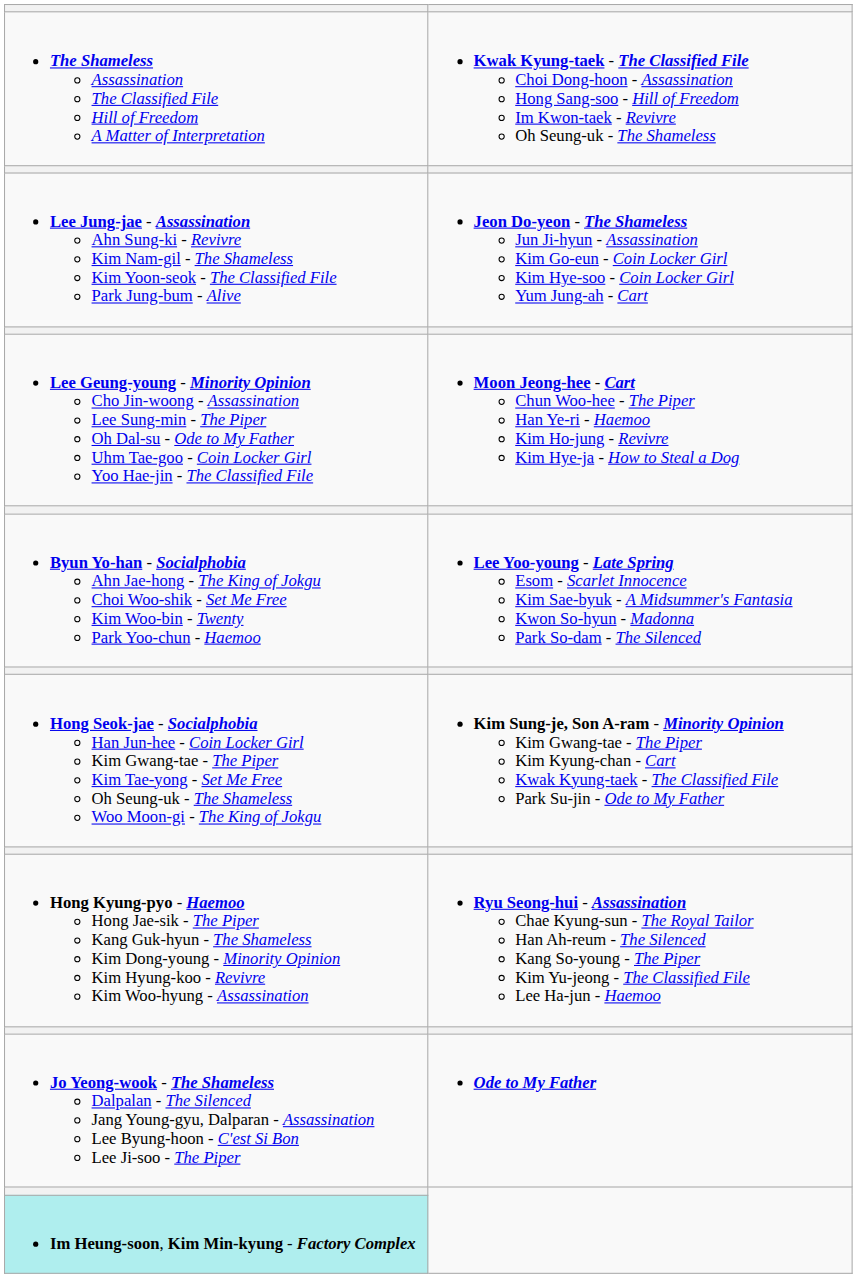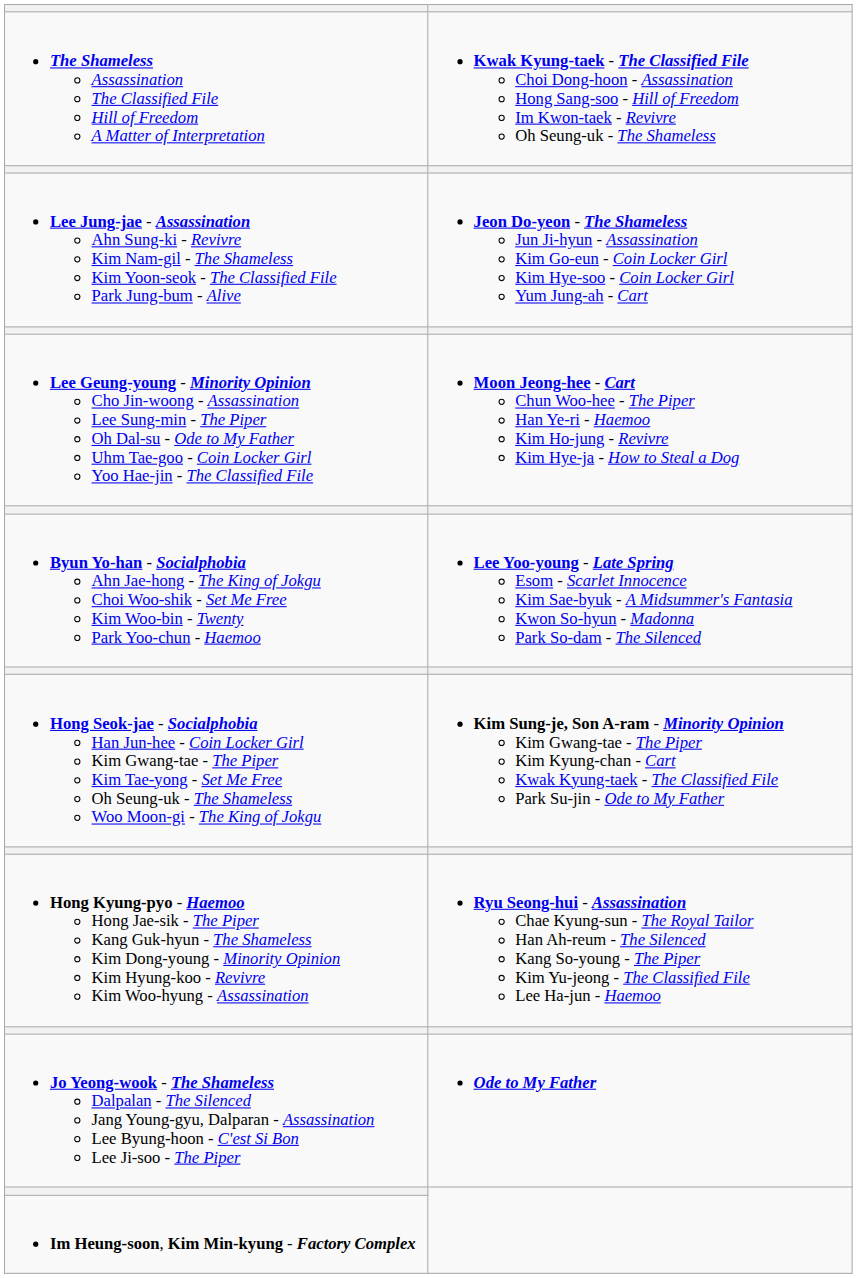(216, 1243) paleturquoise background -> (216, 1243) no background
